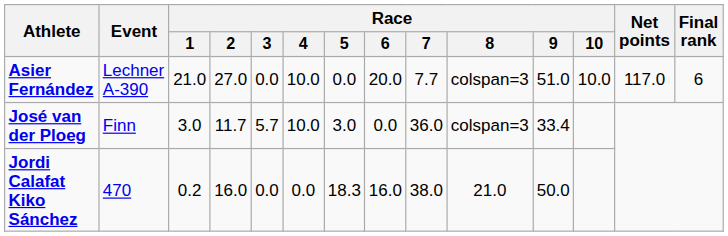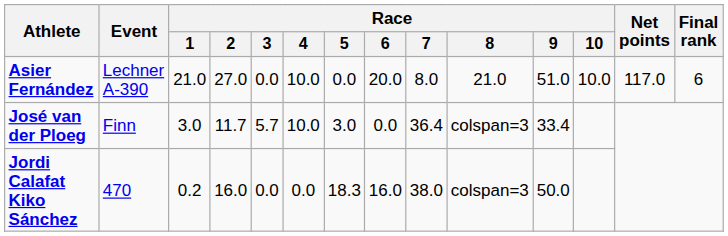(426, 80) 7.7 -> (426, 80) 8.0
(490, 80) colspan=3 -> (490, 80) 21.0
(426, 126) 36.0 -> (426, 126) 36.4
(490, 190) 21.0 -> (490, 190) colspan=3
